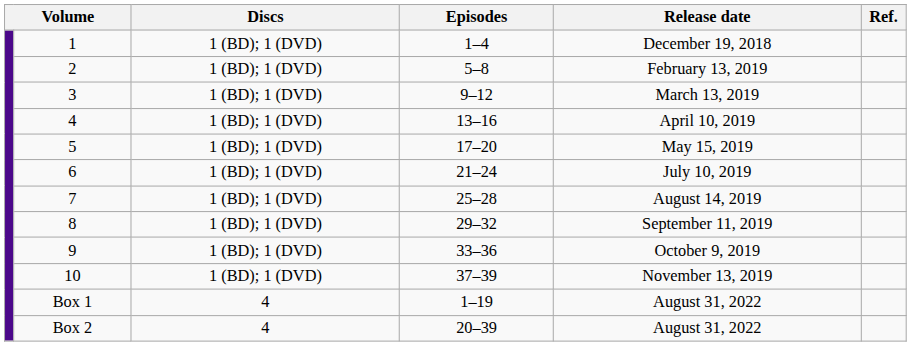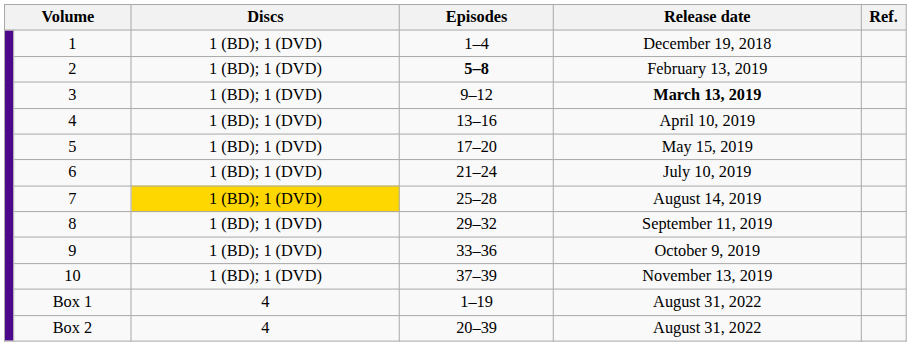(477, 69) normal -> (477, 69) bold
(707, 95) normal -> (707, 95) bold
(265, 198) no background -> (265, 198) gold background
